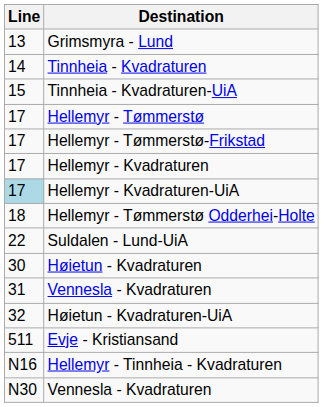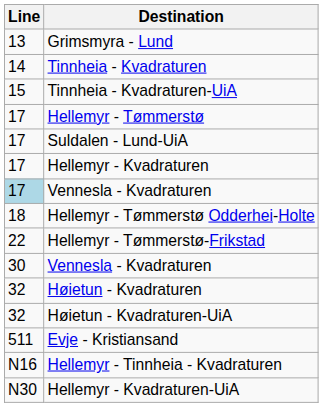(156, 141) Hellemyr - Tømmerstø-Frikstad -> (118, 141) Suldalen - Lund-UiA
(143, 191) Hellemyr - Kvadraturen-UiA -> (130, 191) Vennesla - Kvadraturen
(118, 240) Suldalen - Lund-UiA -> (156, 240) Hellemyr - Tømmerstø-Frikstad
(125, 265) Høietun - Kvadraturen -> (130, 265) Vennesla - Kvadraturen
(17, 290) 31 -> (17, 290) 32
(130, 290) Vennesla - Kvadraturen -> (125, 290) Høietun - Kvadraturen
(130, 389) Vennesla - Kvadraturen -> (143, 389) Hellemyr - Kvadraturen-UiA
